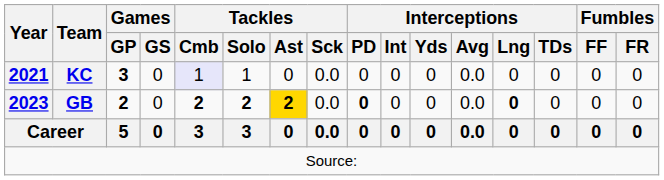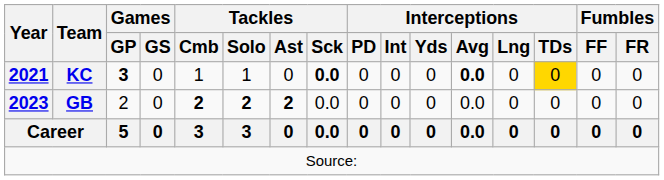(199, 75) lavender background -> (199, 75) no background
(327, 75) normal -> (327, 75) bold
(472, 75) normal -> (472, 75) bold
(555, 75) no background -> (555, 75) gold background
(124, 103) bold -> (124, 103) normal
(288, 103) gold background -> (288, 103) no background
(364, 103) bold -> (364, 103) normal
(514, 103) bold -> (514, 103) normal
